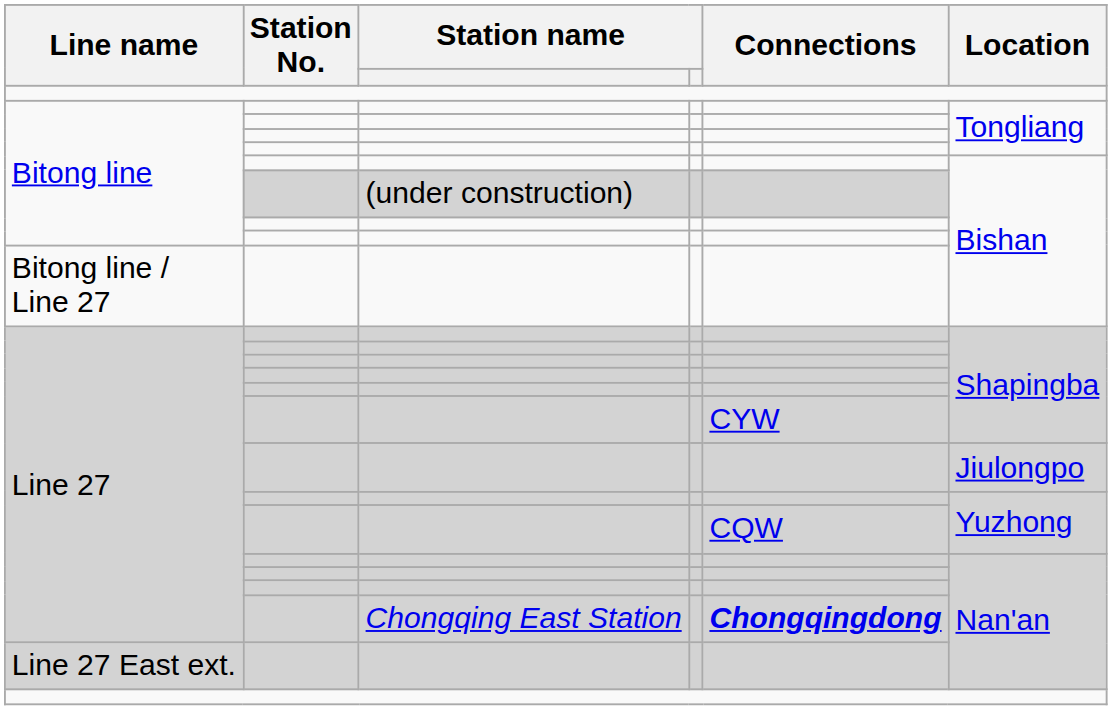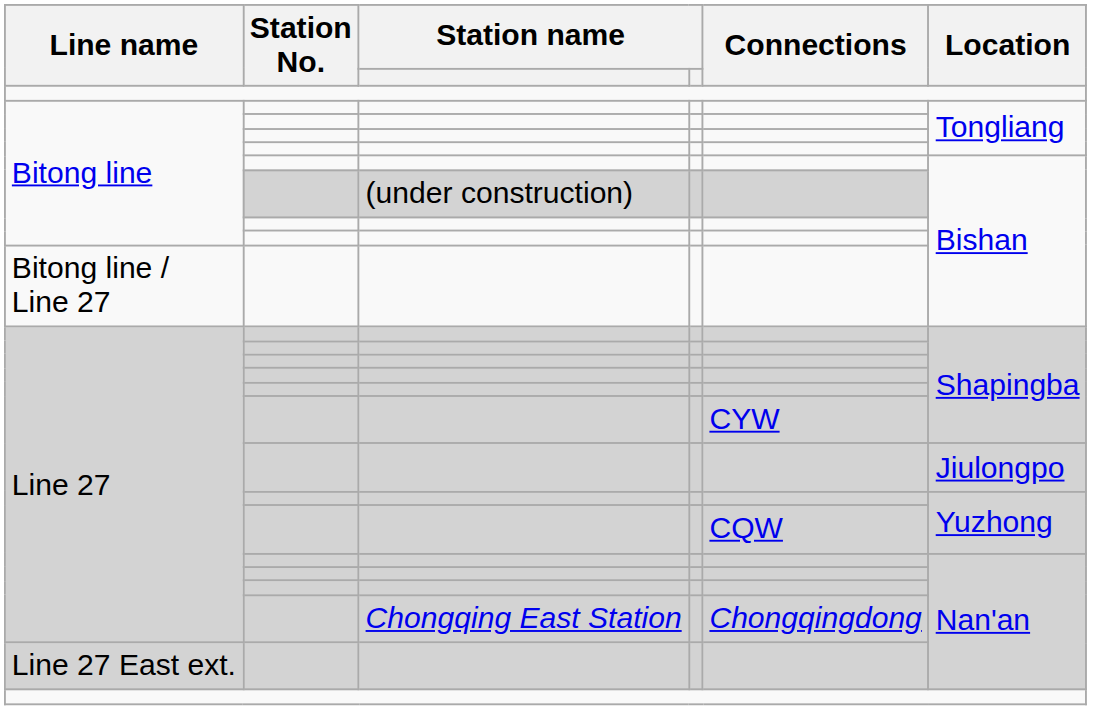(826, 617) bold -> (816, 617) normal
